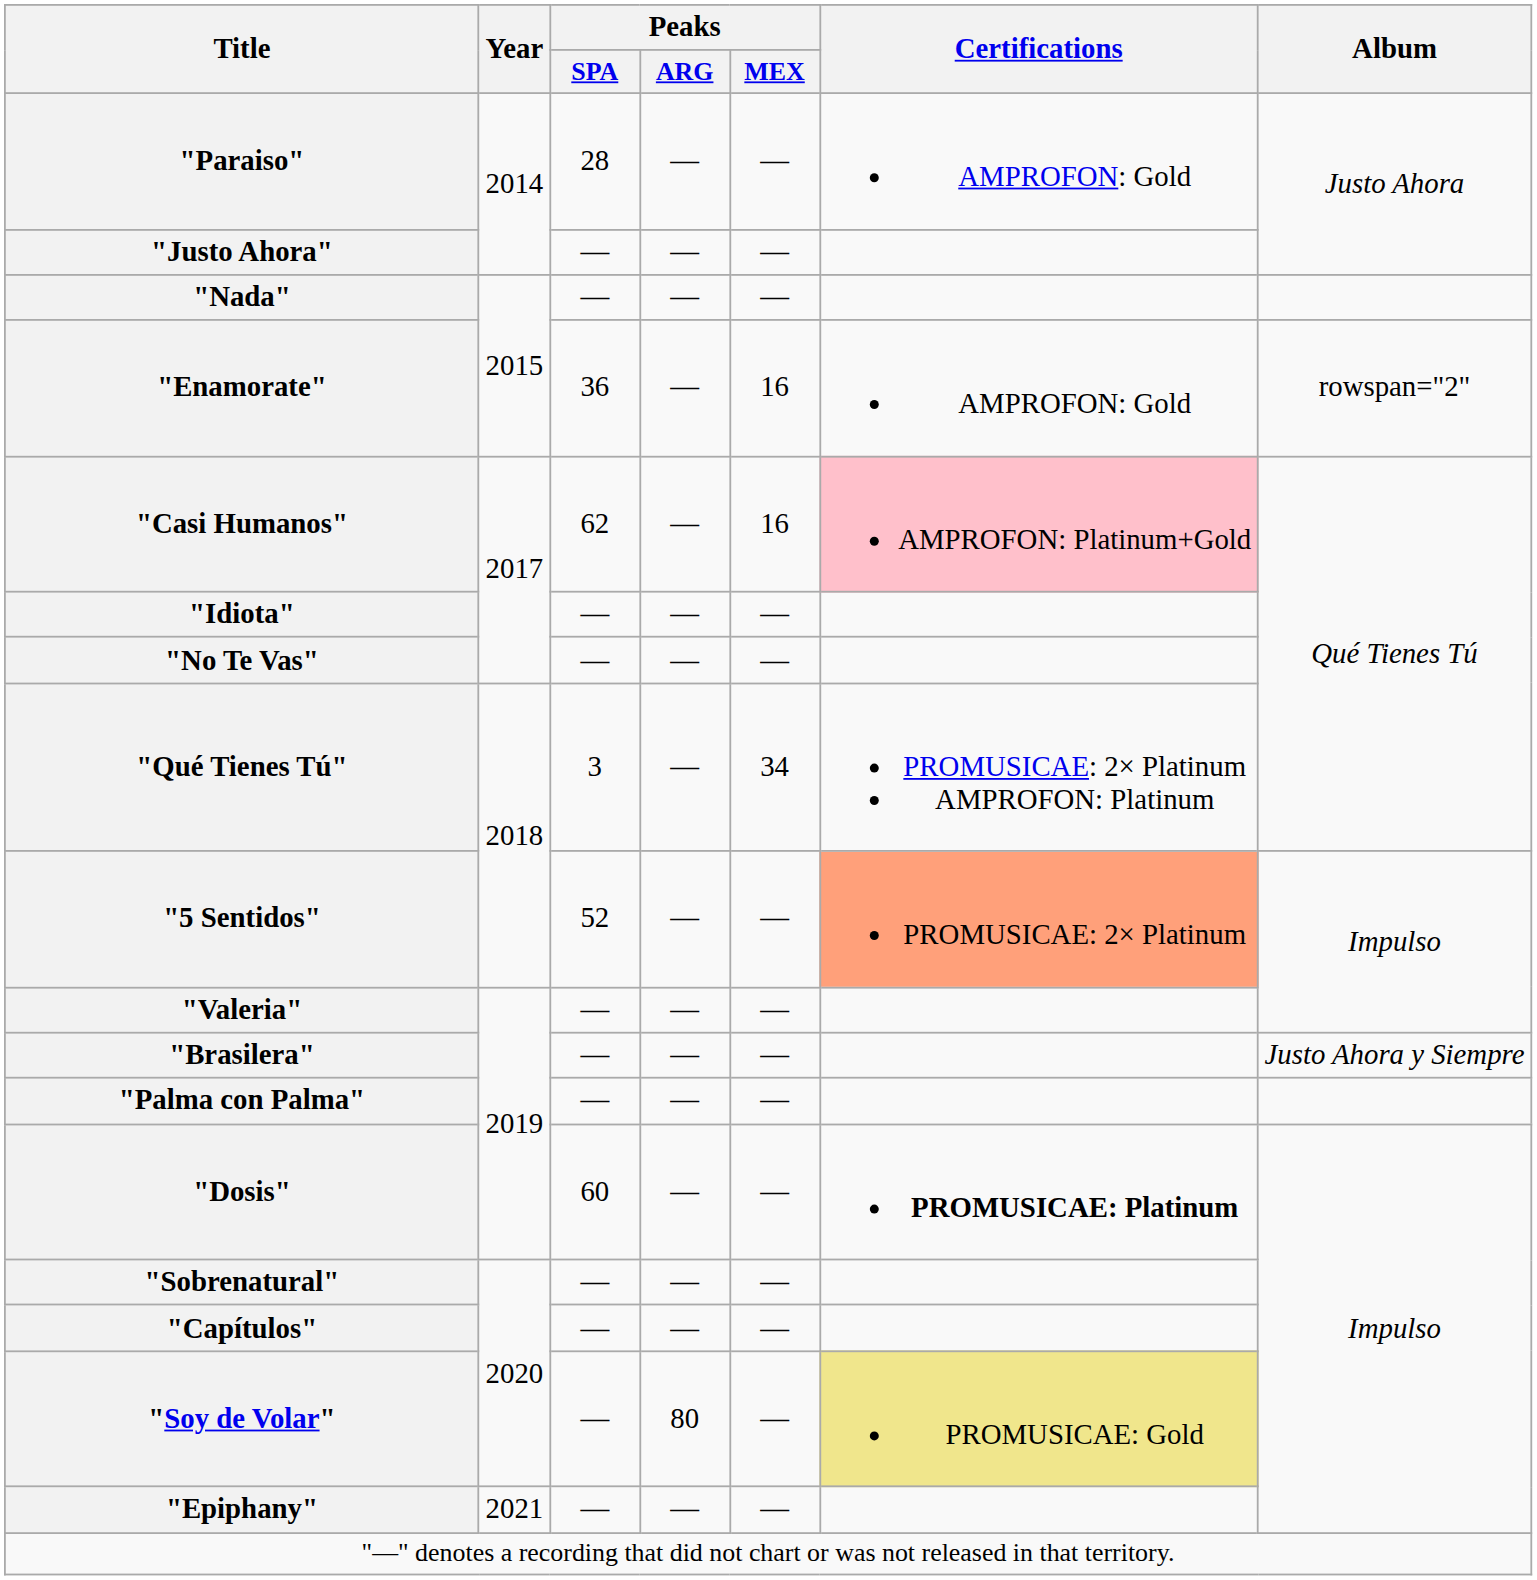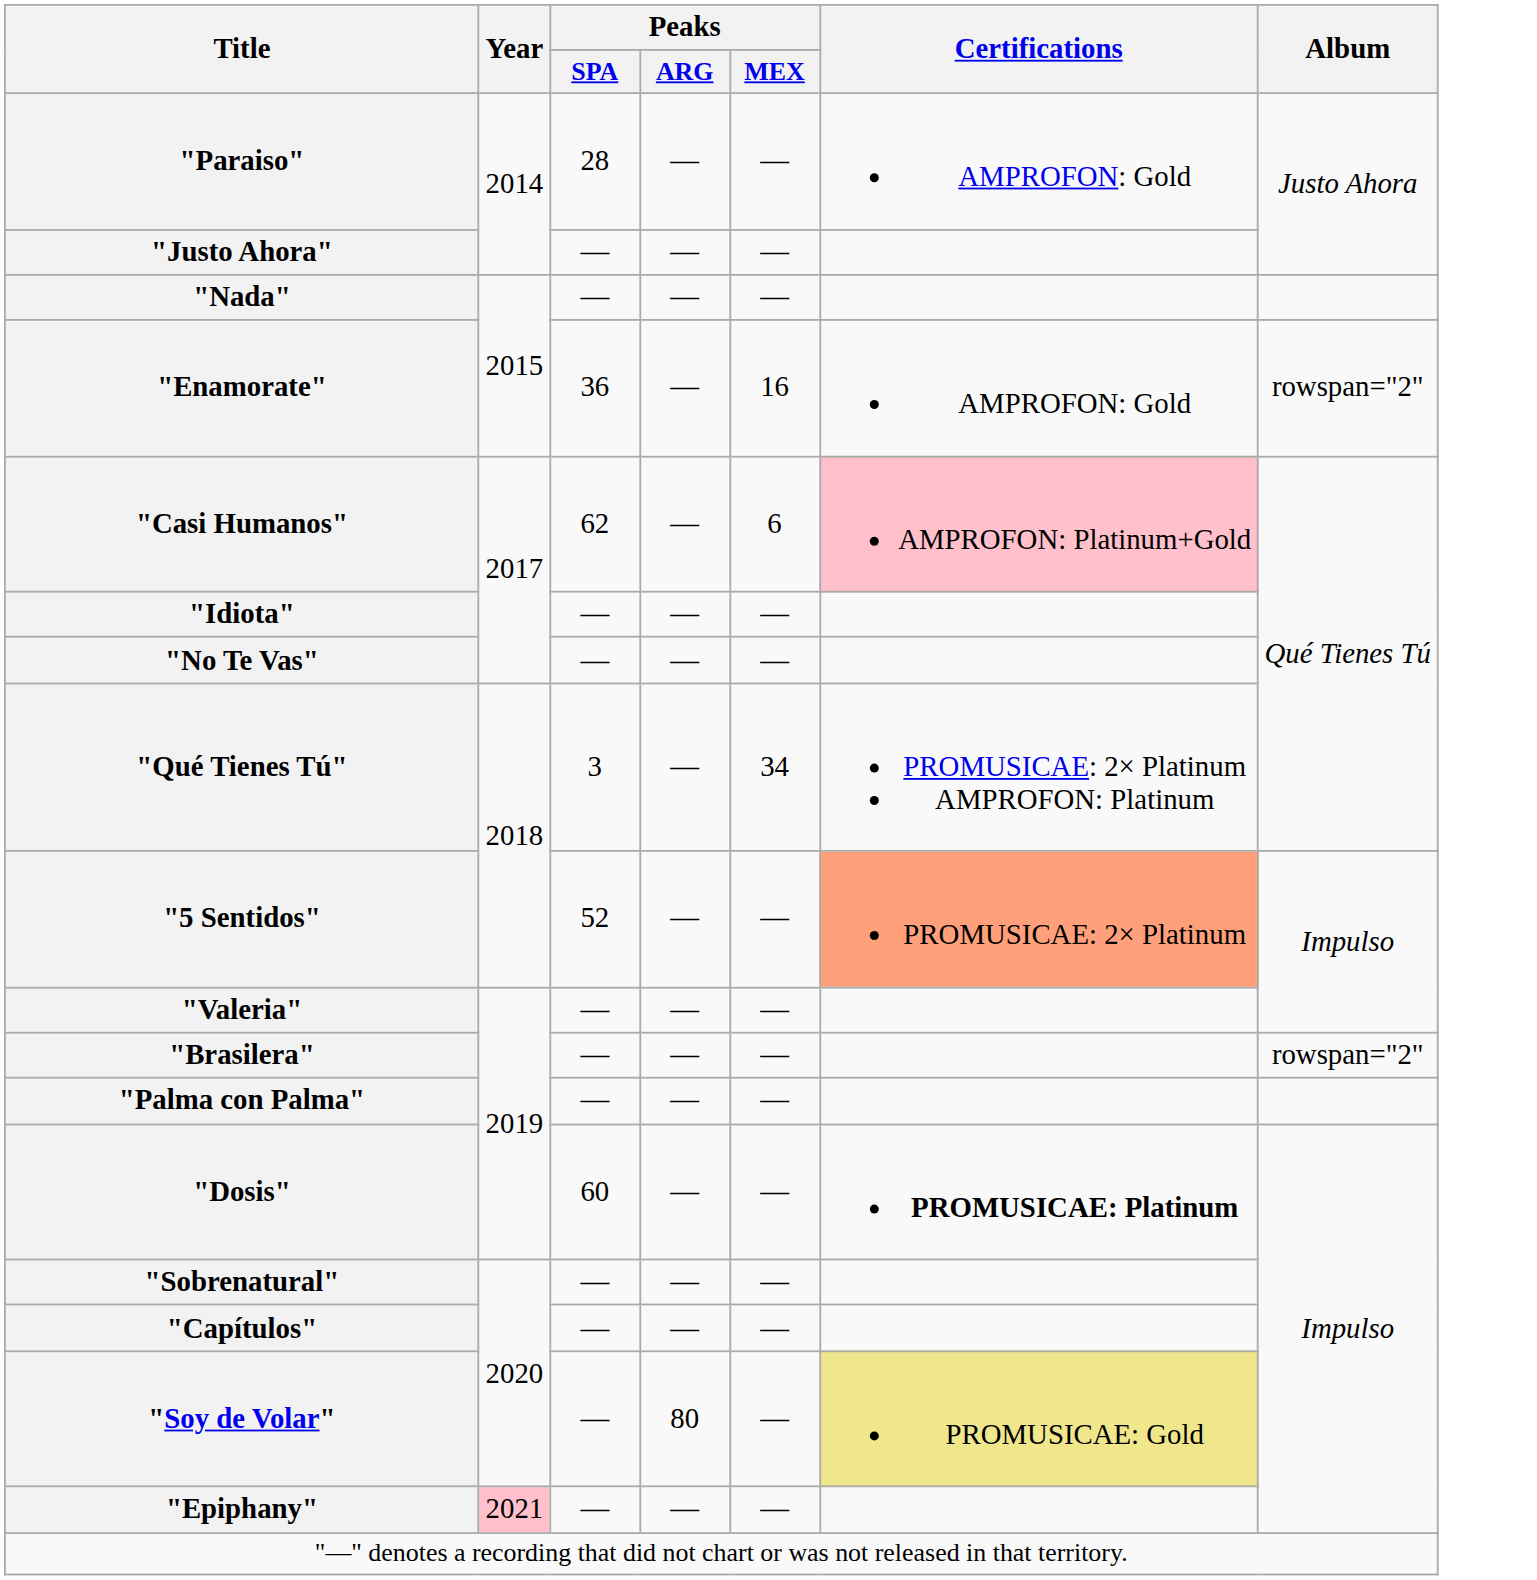(775, 523) 16 -> (775, 523) 6
(1395, 1054) Justo Ahora y Siempre -> (1348, 1054) rowspan="2"
(514, 1508) no background -> (514, 1508) pink background
